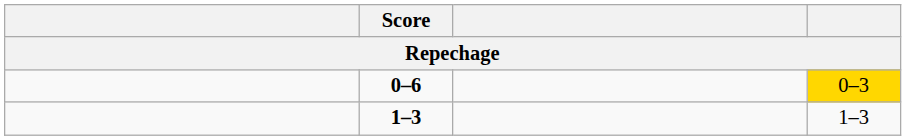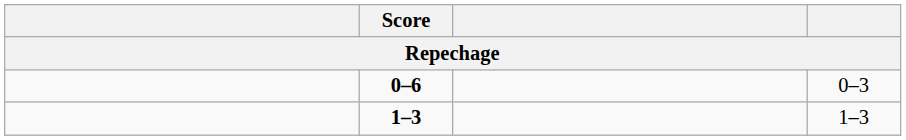(854, 85) gold background -> (854, 85) no background
